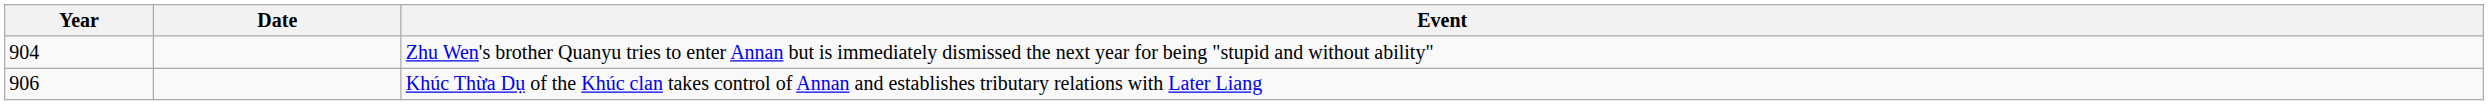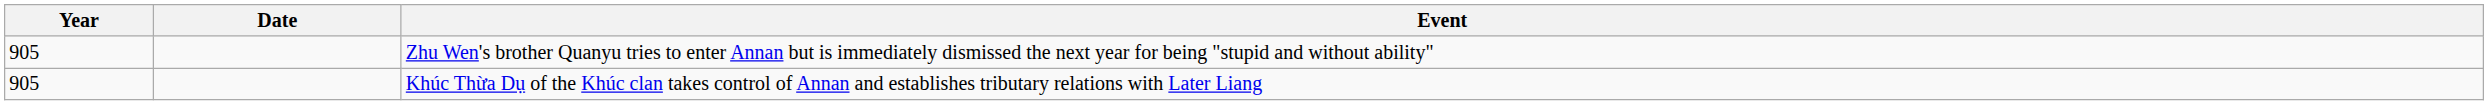(24, 52) 904 -> (24, 52) 905
(24, 83) 906 -> (24, 83) 905
